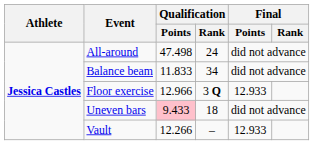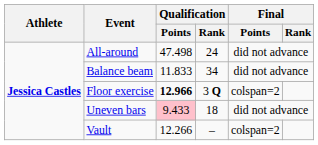(176, 91) normal -> (176, 91) bold
(250, 91) 12.933 -> (255, 91) colspan=2
(250, 130) 12.933 -> (255, 130) colspan=2
